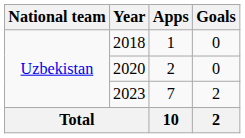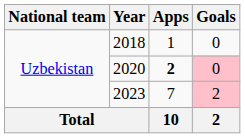(171, 68) normal -> (171, 68) bold
(216, 68) no background -> (216, 68) pink background
(216, 94) no background -> (216, 94) pink background
